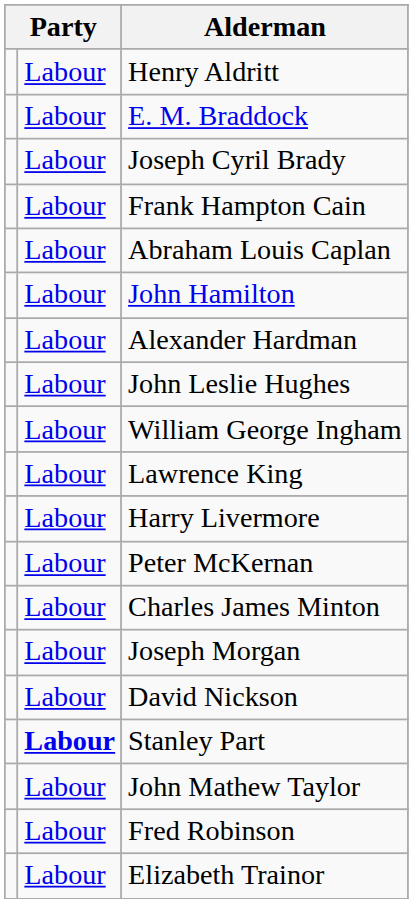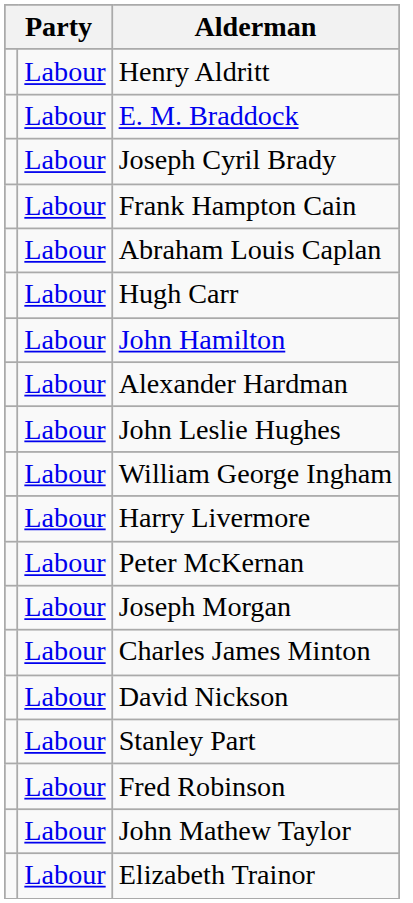+ row: (178, 294)
- row: (215, 473)
rows swapped: (254, 607) <-> (214, 652)
(70, 741) bold -> (65, 741) normal
rows swapped: (211, 830) <-> (244, 786)
